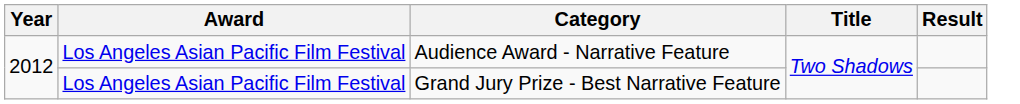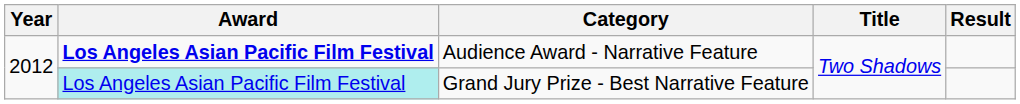(234, 51) normal -> (248, 51) bold
(234, 83) no background -> (234, 83) paleturquoise background
